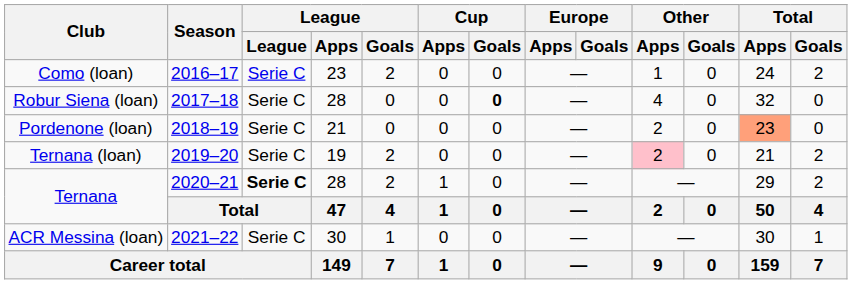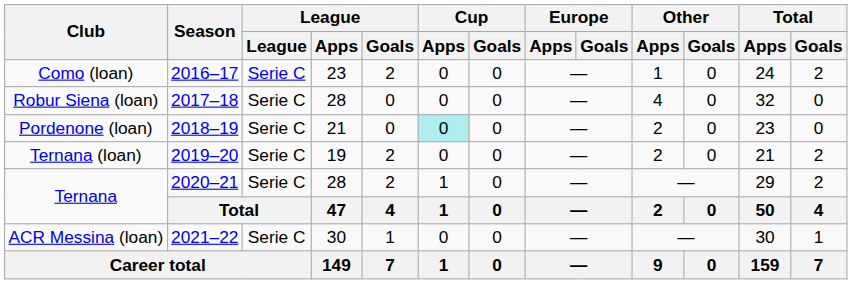(497, 100) bold -> (497, 100) normal
(444, 127) no background -> (444, 127) paleturquoise background
(765, 127) lightsalmon background -> (765, 127) no background
(658, 155) pink background -> (658, 155) no background
(277, 182) bold -> (277, 182) normal
